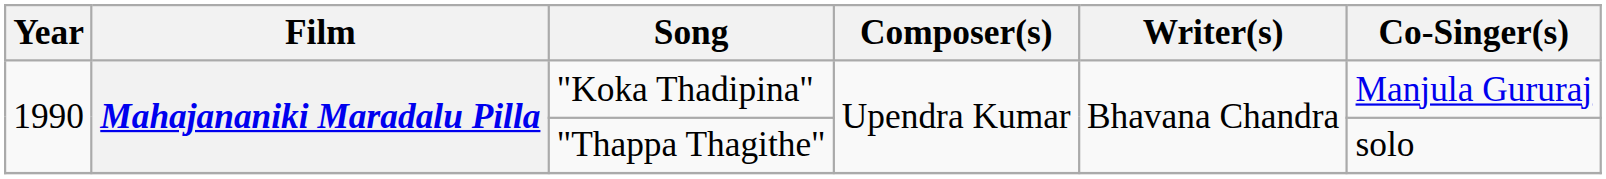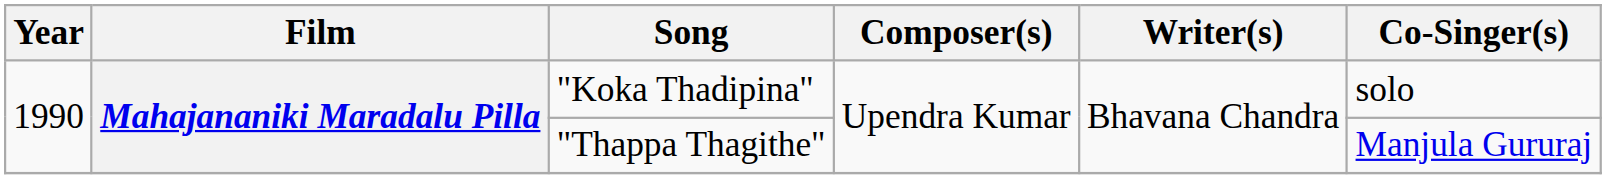(1474, 88) Manjula Gururaj -> (1385, 88) solo
(1385, 144) solo -> (1474, 144) Manjula Gururaj
